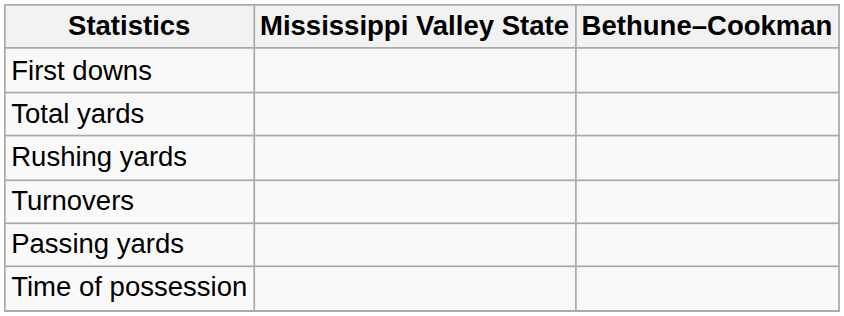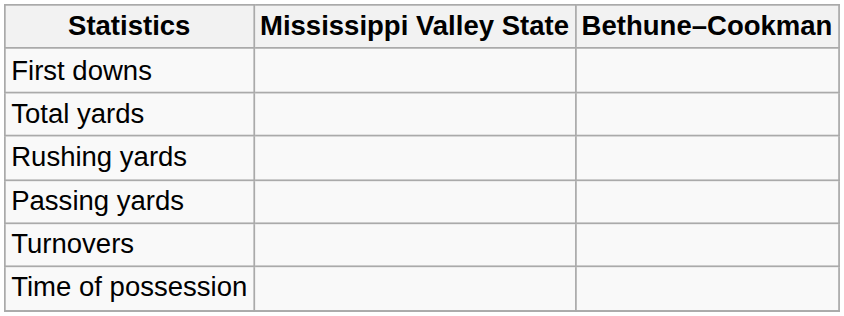rows swapped: (98, 244) <-> (73, 200)
